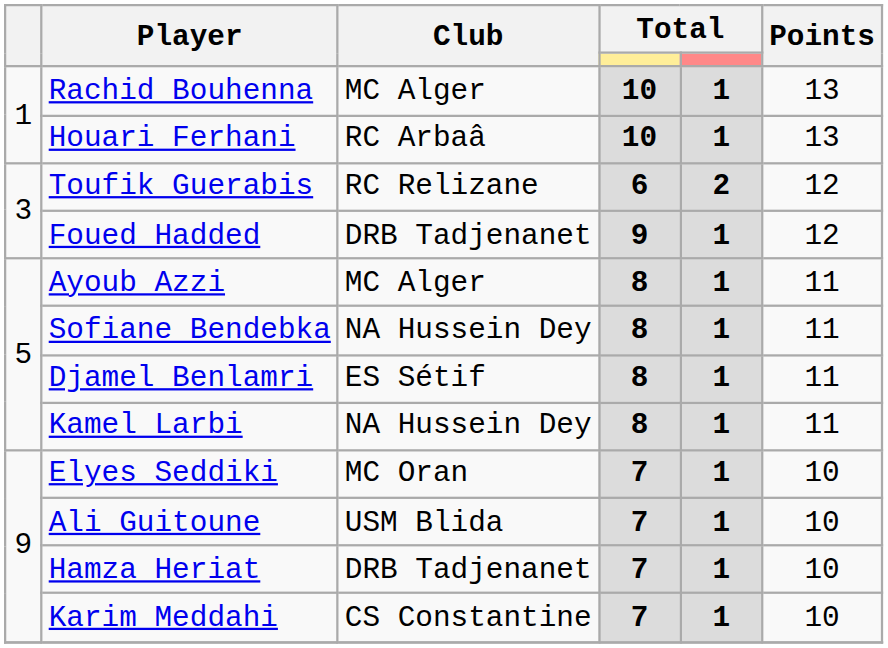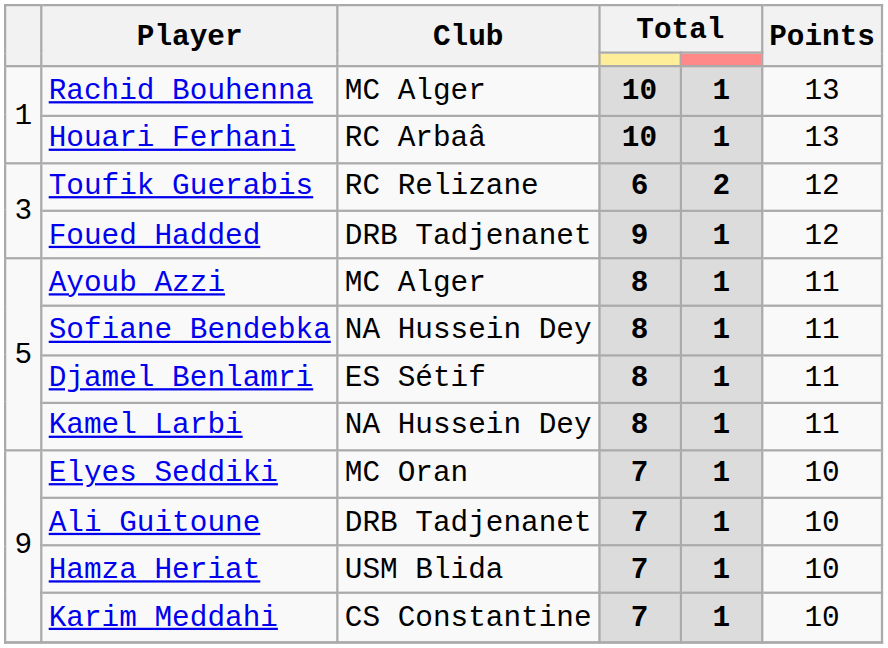(424, 522) USM Blida -> (468, 522) DRB Tadjenanet
(468, 570) DRB Tadjenanet -> (424, 570) USM Blida
